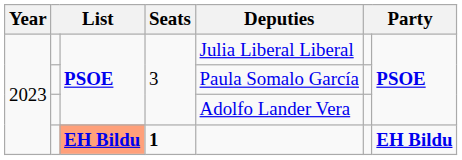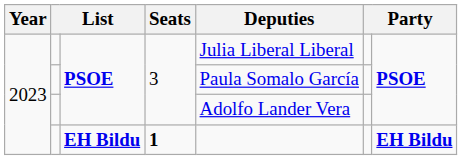(102, 139) lightsalmon background -> (102, 139) no background
